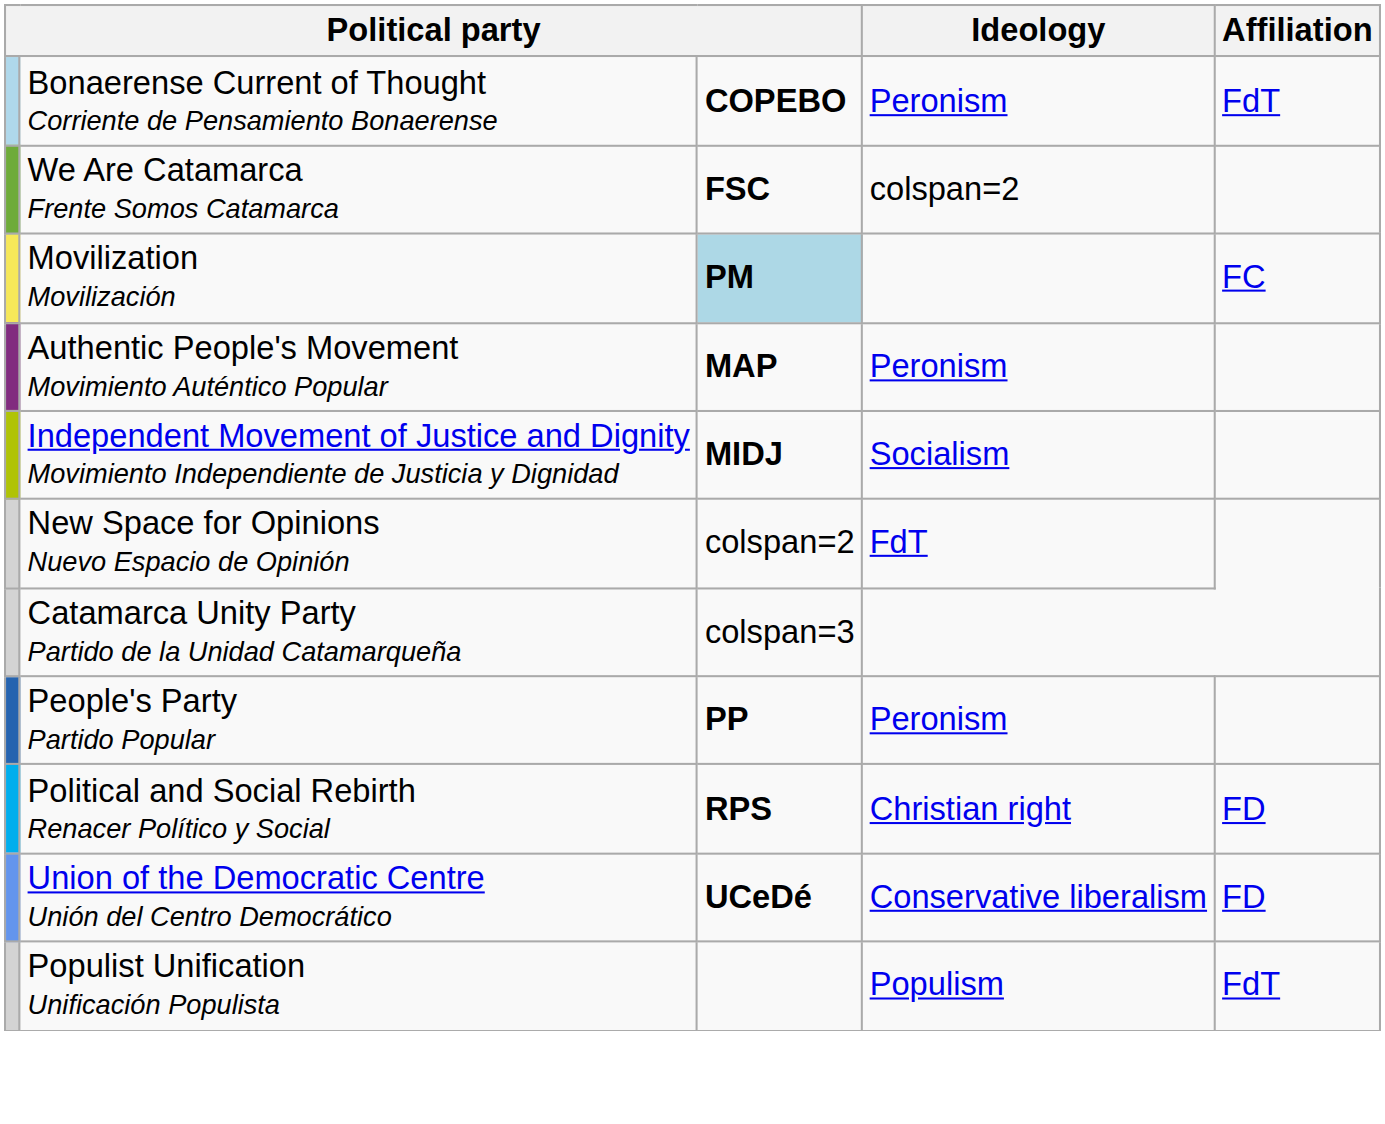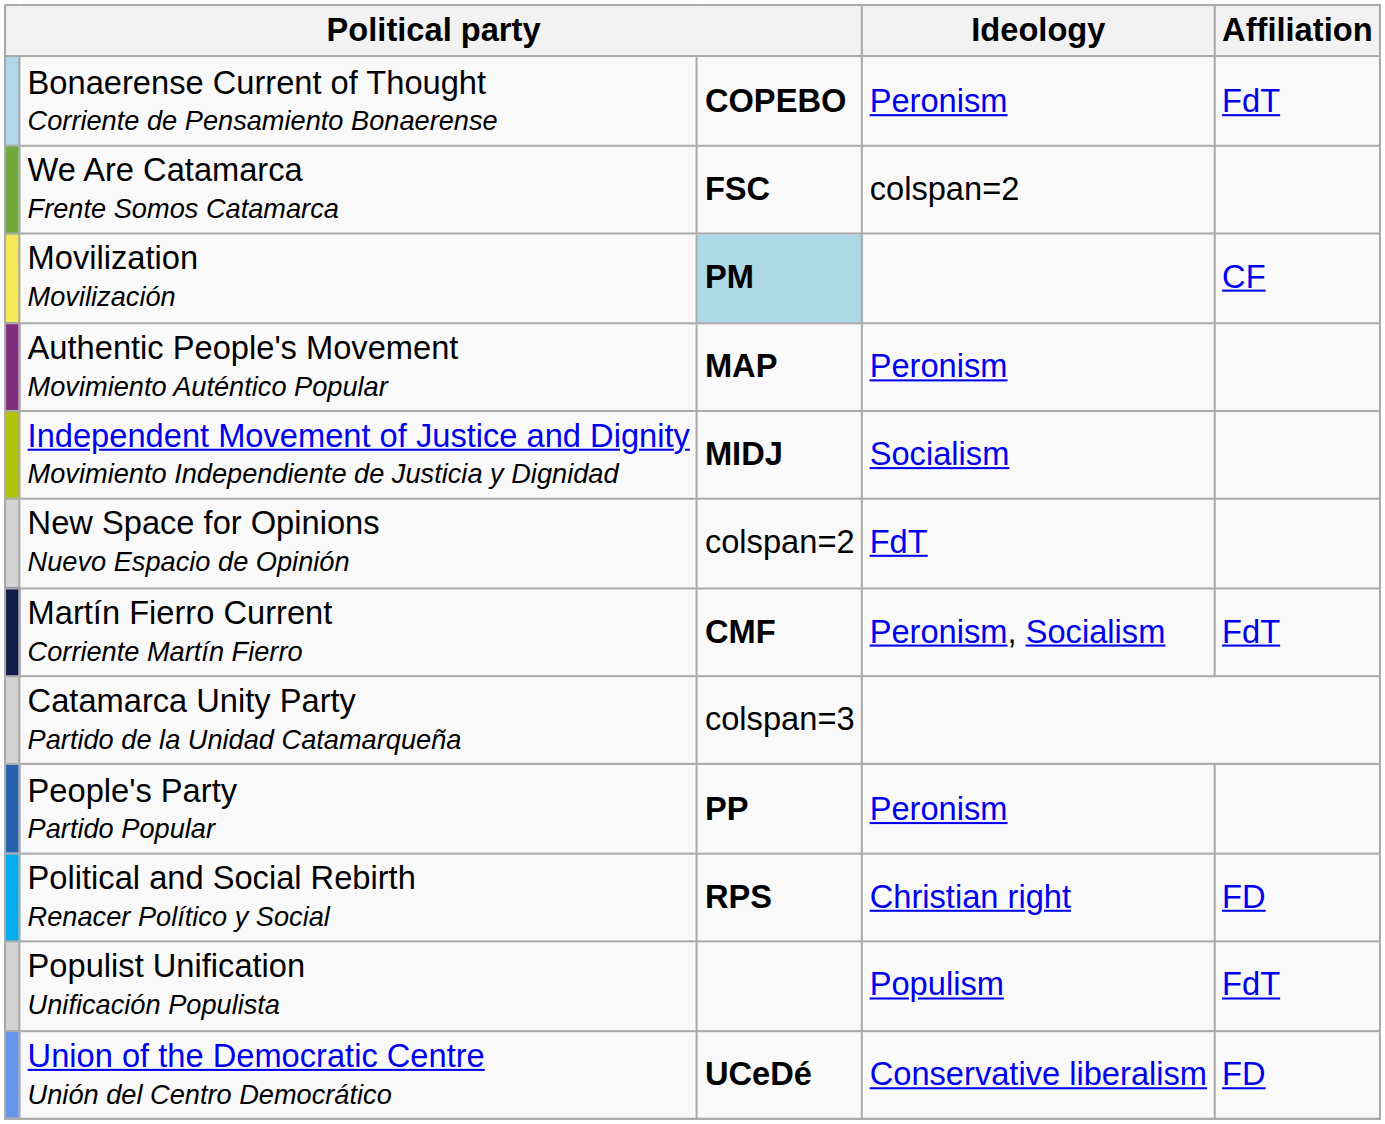(1244, 277) FC -> (1244, 277) CF
+ row: (180, 631)
rows swapped: (166, 985) <-> (256, 896)
